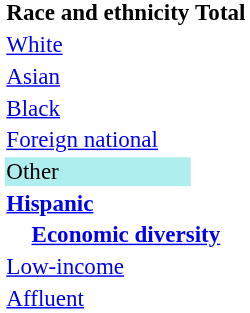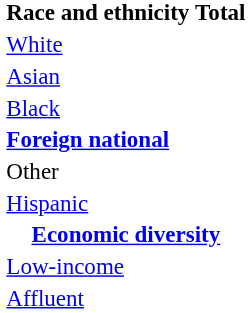(82, 139) normal -> (88, 139) bold
(33, 171) paleturquoise background -> (33, 171) no background
(50, 203) bold -> (47, 203) normal
